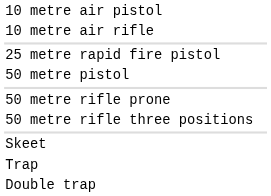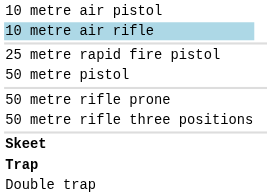(80, 31) no background -> (80, 31) lightblue background
(26, 145) normal -> (26, 145) bold
(22, 165) normal -> (22, 165) bold
